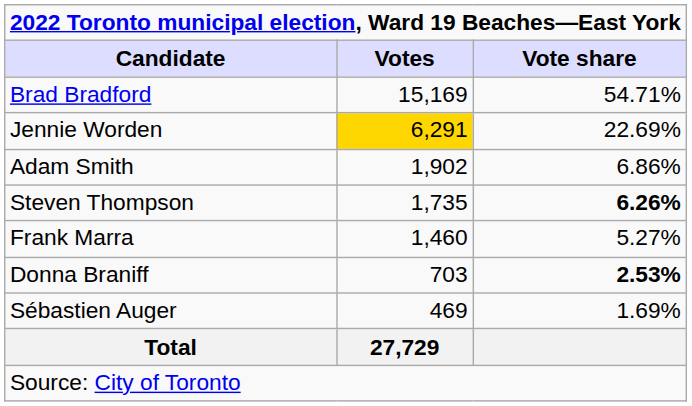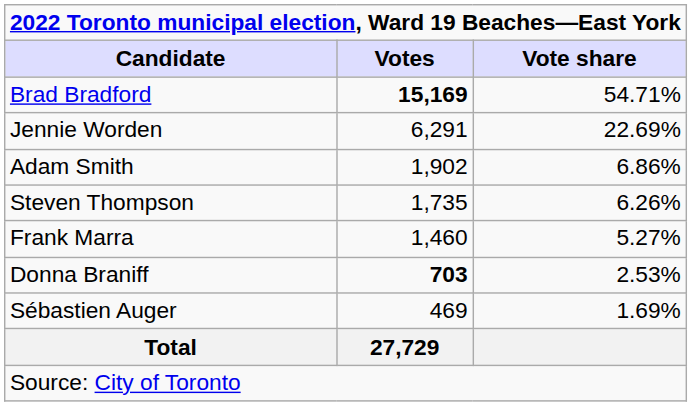(433, 94) normal -> (433, 94) bold
(439, 130) gold background -> (439, 130) no background
(649, 202) bold -> (649, 202) normal
(449, 274) normal -> (449, 274) bold
(649, 274) bold -> (649, 274) normal
